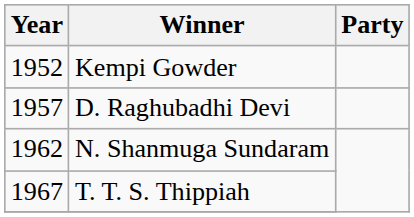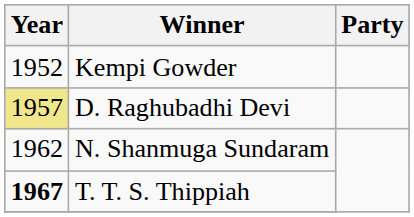(37, 107) no background -> (37, 107) khaki background
(37, 190) normal -> (37, 190) bold
